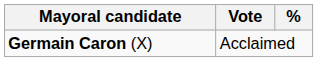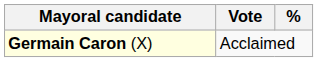(80, 43) no background -> (80, 43) lightyellow background
